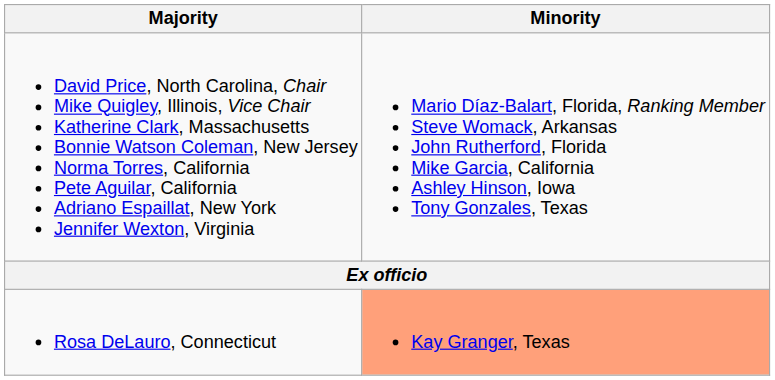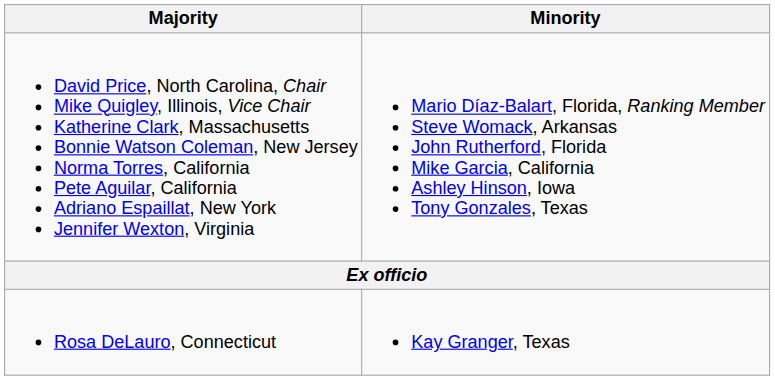(566, 342) lightsalmon background -> (566, 342) no background
